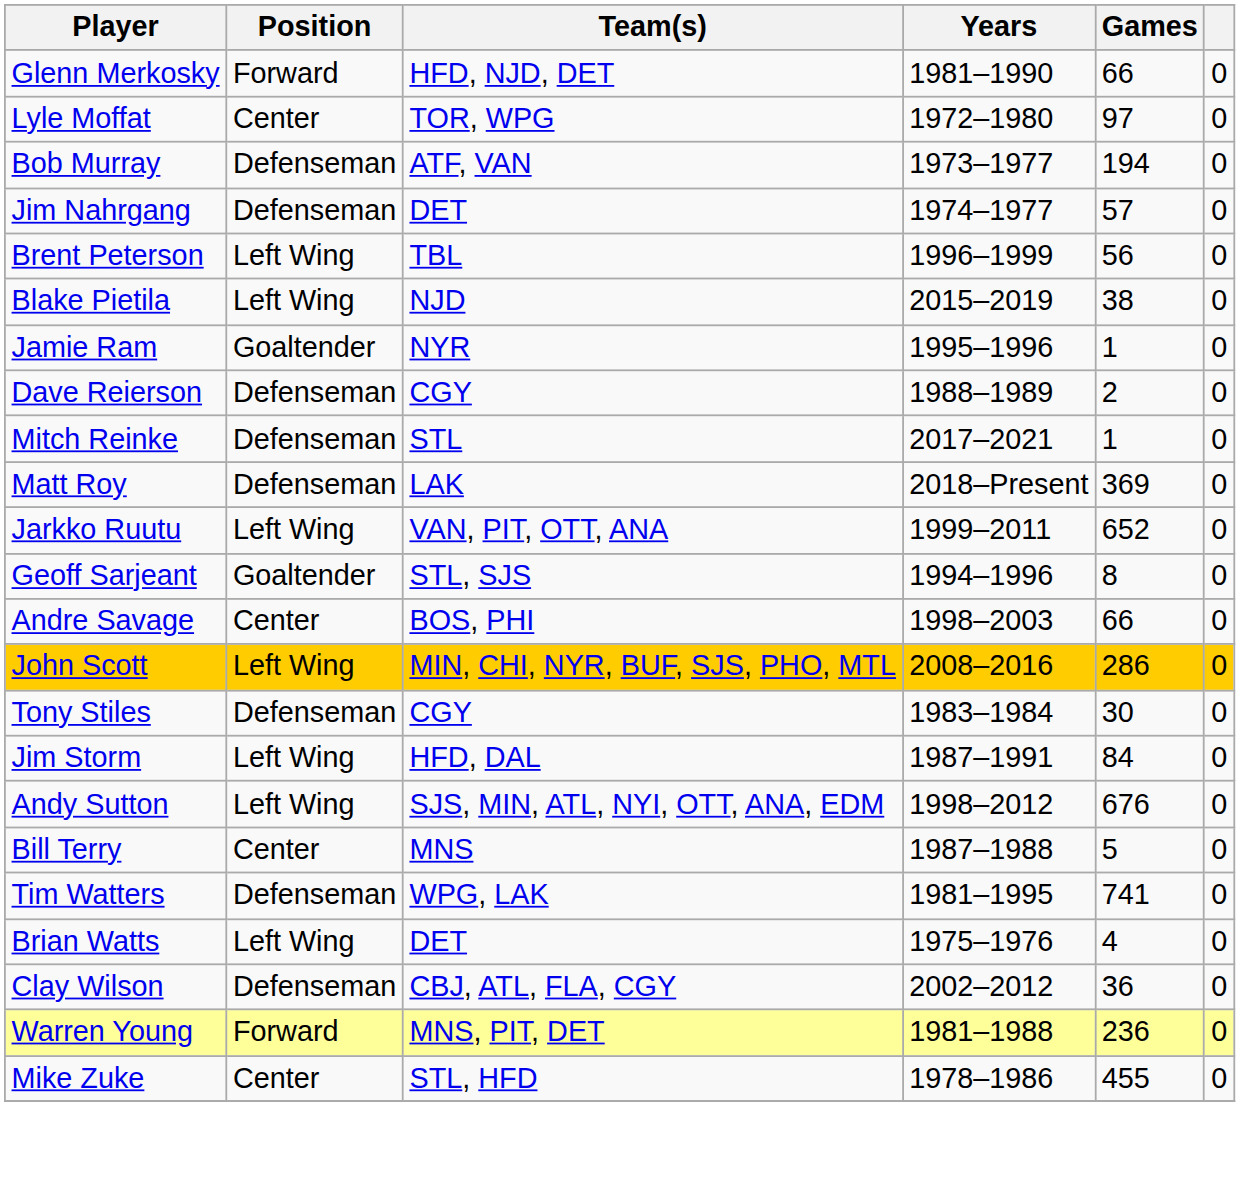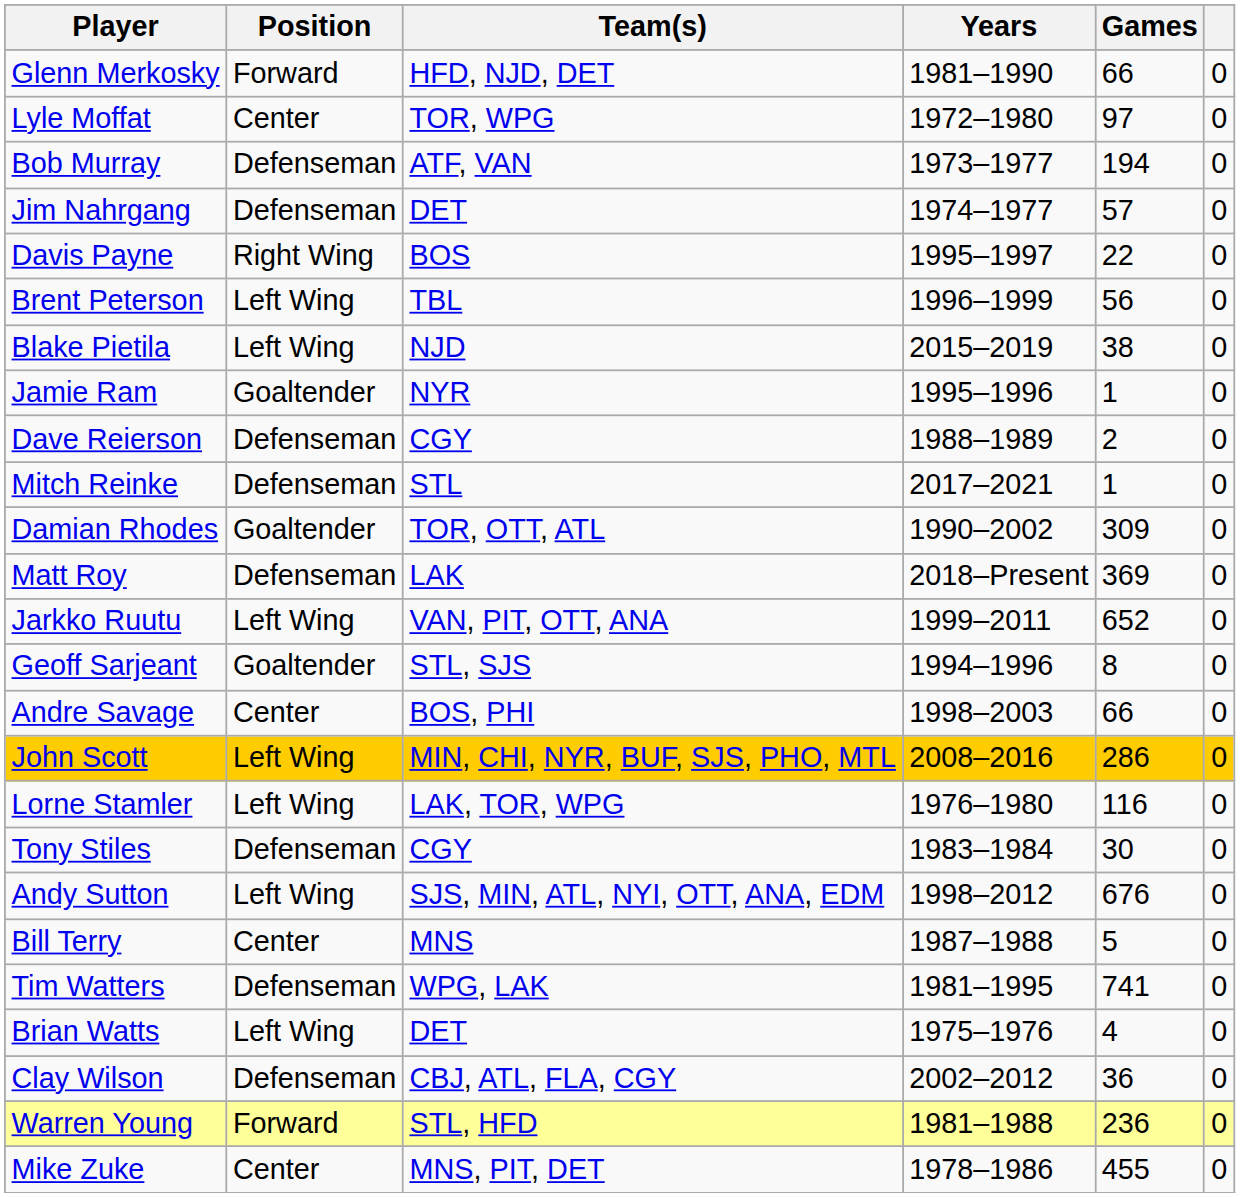+ row: (92, 255)
+ row: (115, 529)
+ row: (102, 803)
- row: (76, 758)
(507, 1032) MNS, PIT, DET -> (473, 1123) STL, HFD
(473, 1077) STL, HFD -> (507, 1169) MNS, PIT, DET
